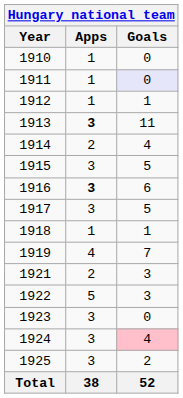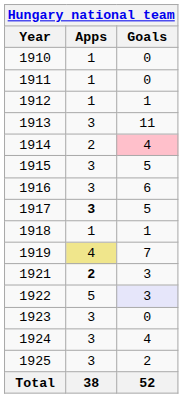(147, 80) lavender background -> (147, 80) no background
(91, 123) bold -> (91, 123) normal
(147, 145) no background -> (147, 145) pink background
(91, 188) bold -> (91, 188) normal
(91, 210) normal -> (91, 210) bold
(91, 253) no background -> (91, 253) khaki background
(91, 275) normal -> (91, 275) bold
(147, 296) no background -> (147, 296) lavender background
(147, 339) pink background -> (147, 339) no background
